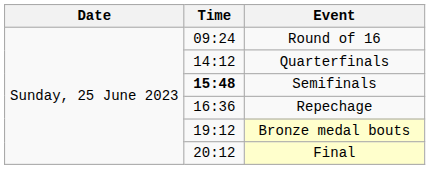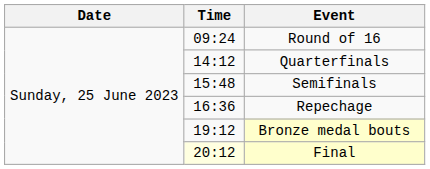(214, 85) bold -> (214, 85) normal
(214, 153) no background -> (214, 153) lightyellow background
